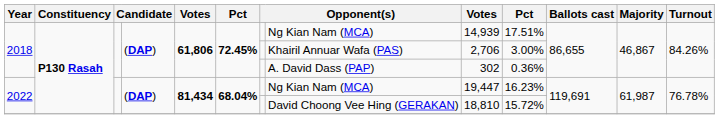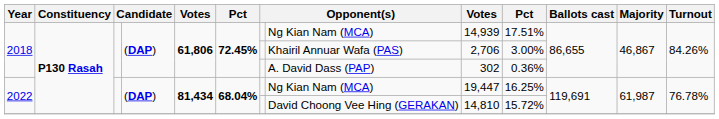(524, 87) 16.23% -> (524, 87) 16.25%
(482, 105) 18,810 -> (482, 105) 14,810
